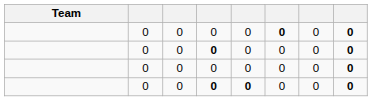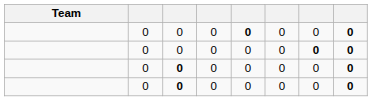(248, 31) normal -> (248, 31) bold
(282, 31) bold -> (282, 31) normal
(214, 50) bold -> (214, 50) normal
(316, 50) normal -> (316, 50) bold
(180, 68) normal -> (180, 68) bold
(180, 86) normal -> (180, 86) bold
(214, 86) bold -> (214, 86) normal
(248, 86) bold -> (248, 86) normal
